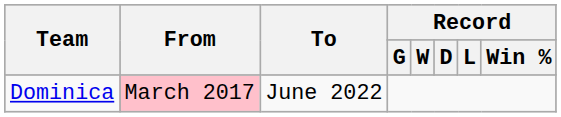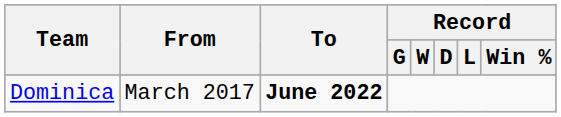(190, 93) pink background -> (190, 93) no background
(324, 93) normal -> (324, 93) bold
